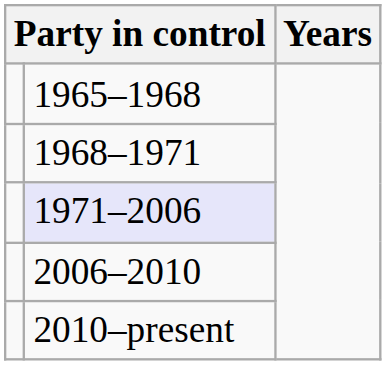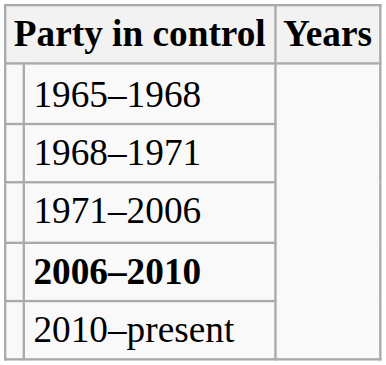(117, 211) lavender background -> (117, 211) no background
(117, 270) normal -> (117, 270) bold
